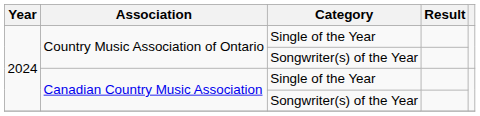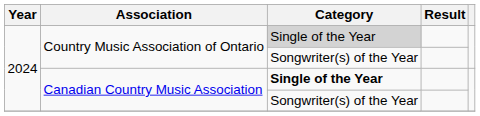(323, 36) no background -> (323, 36) lightgrey background
(323, 79) normal -> (326, 79) bold
